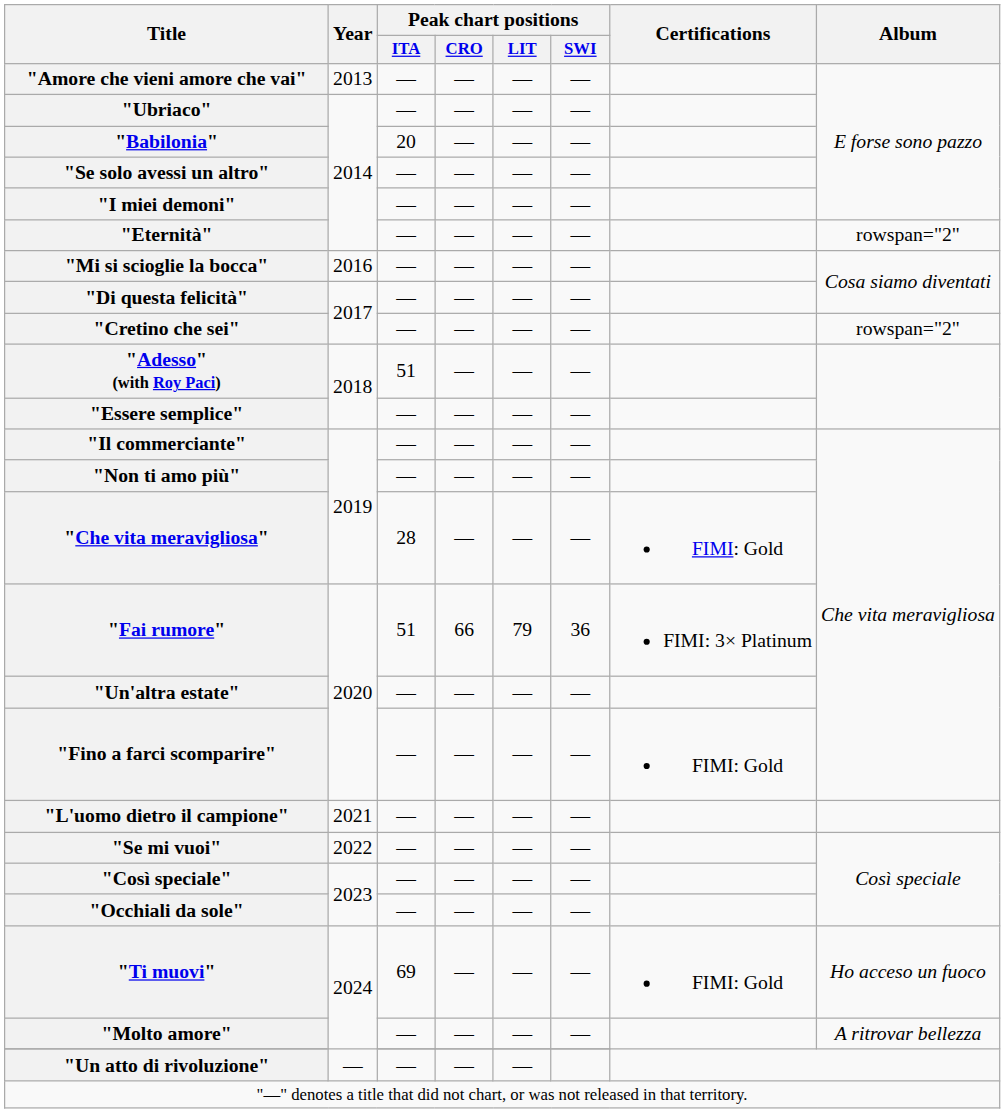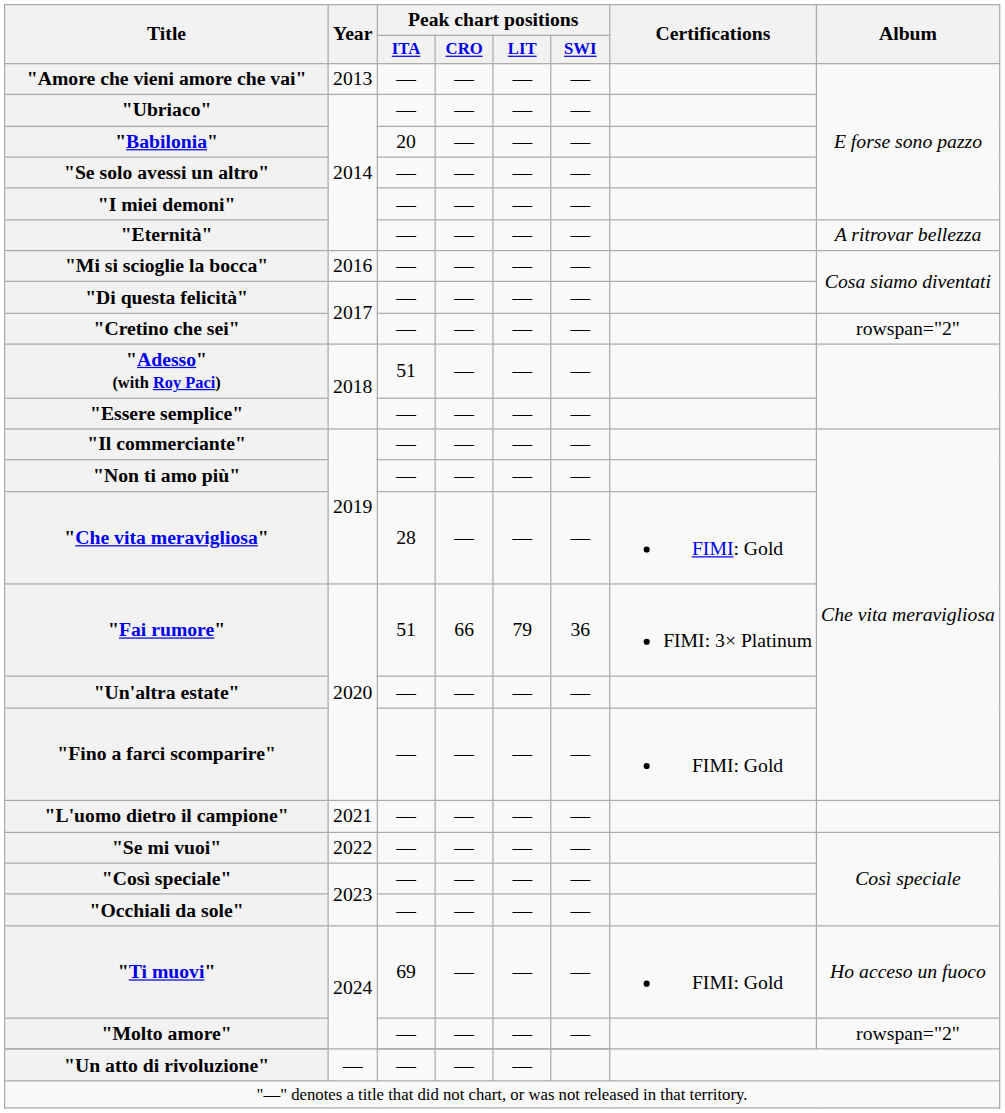(908, 234) rowspan="2" -> (908, 234) A ritrovar bellezza
(908, 1033) A ritrovar bellezza -> (908, 1033) rowspan="2"
